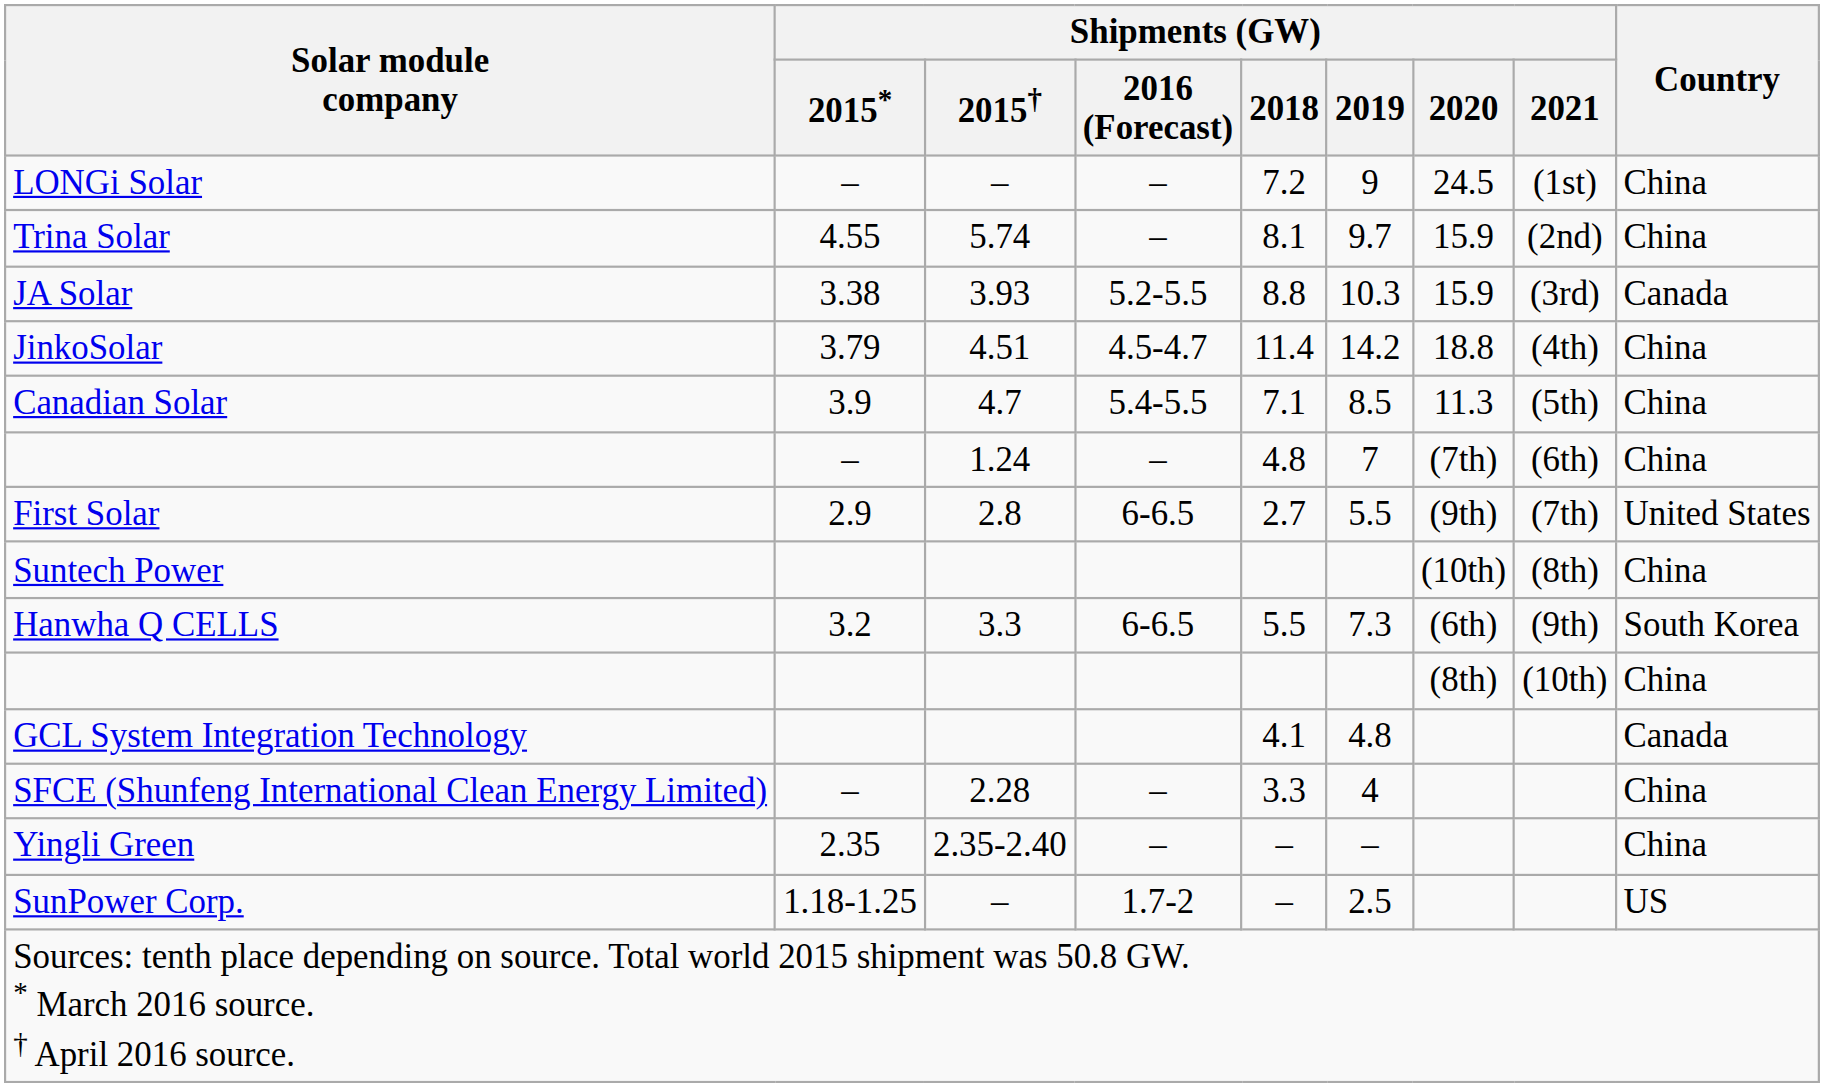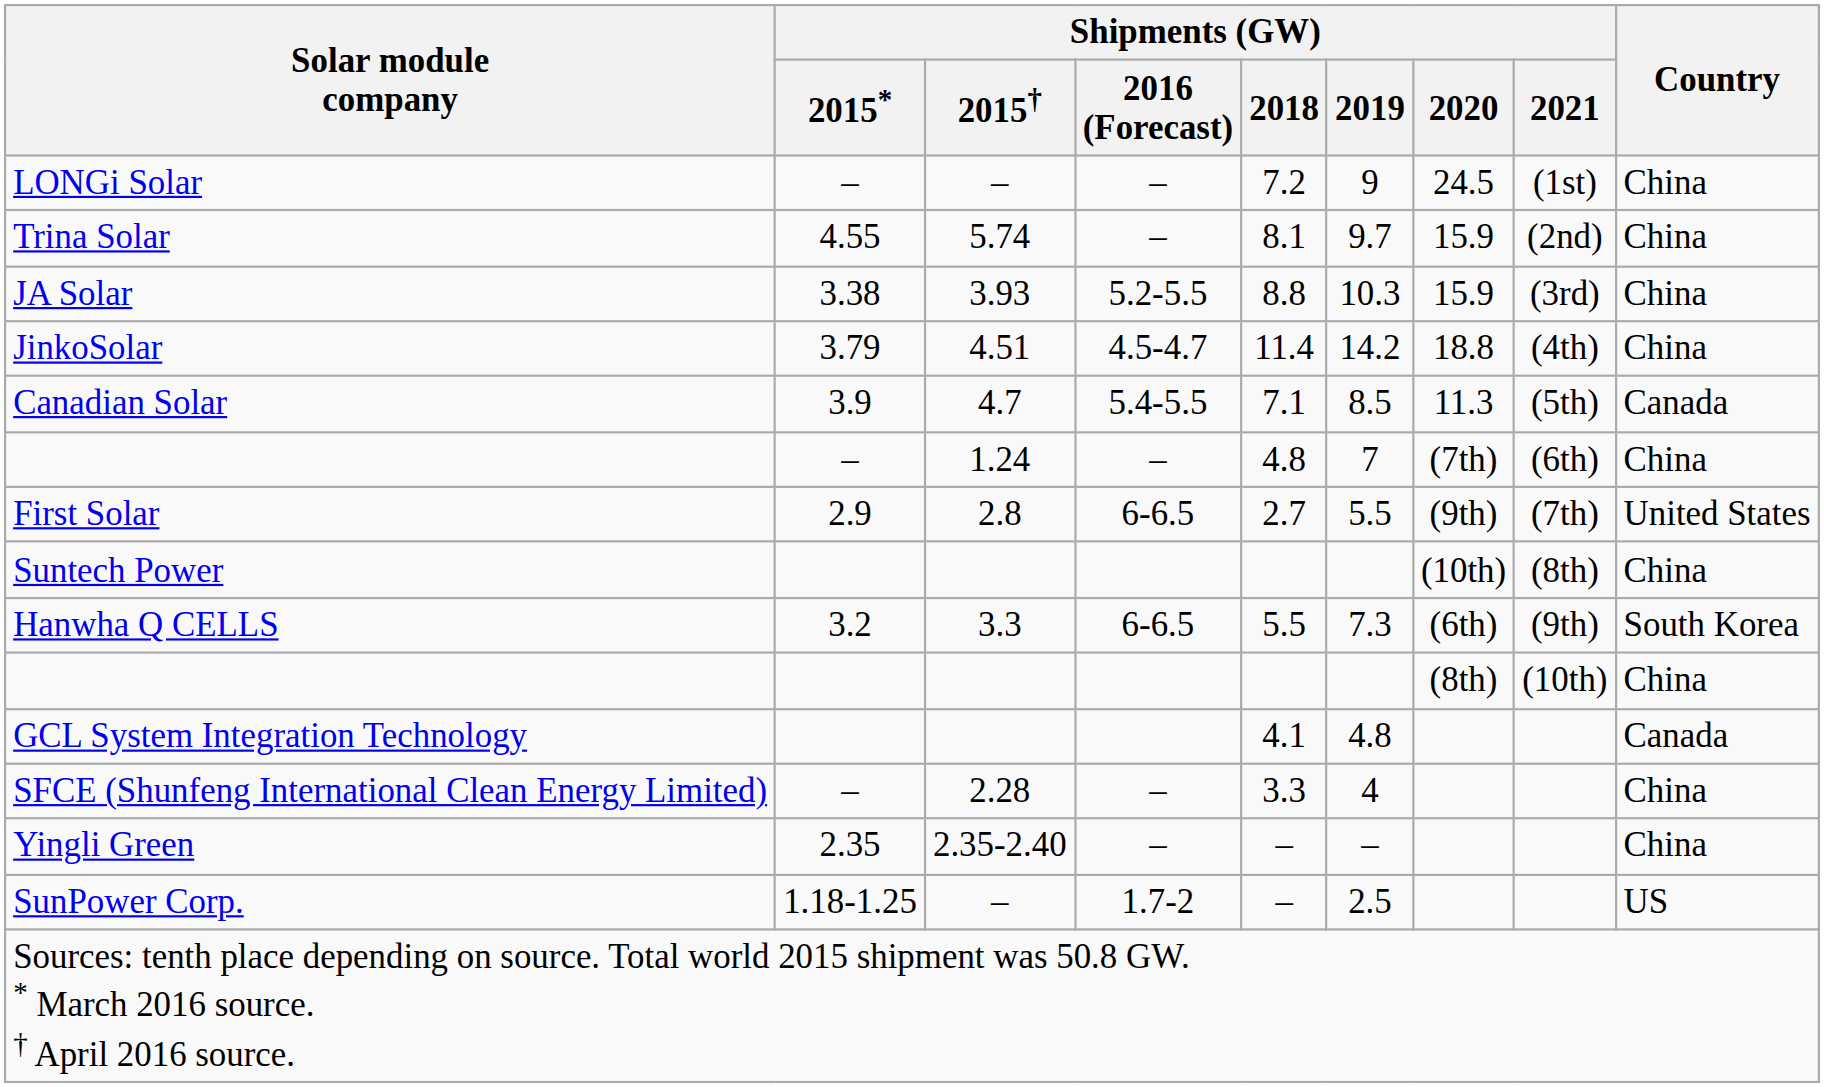(1676, 292) Canada -> (1665, 292) China
(1665, 403) China -> (1676, 403) Canada
